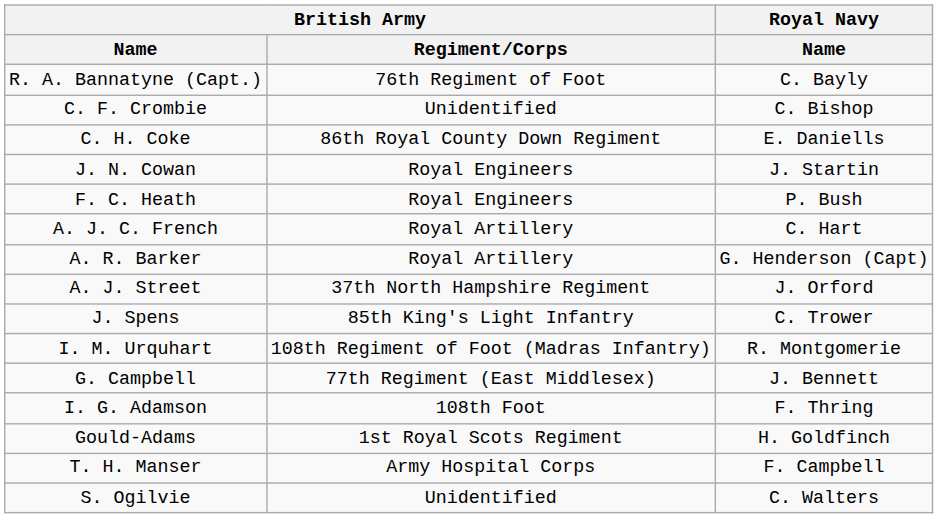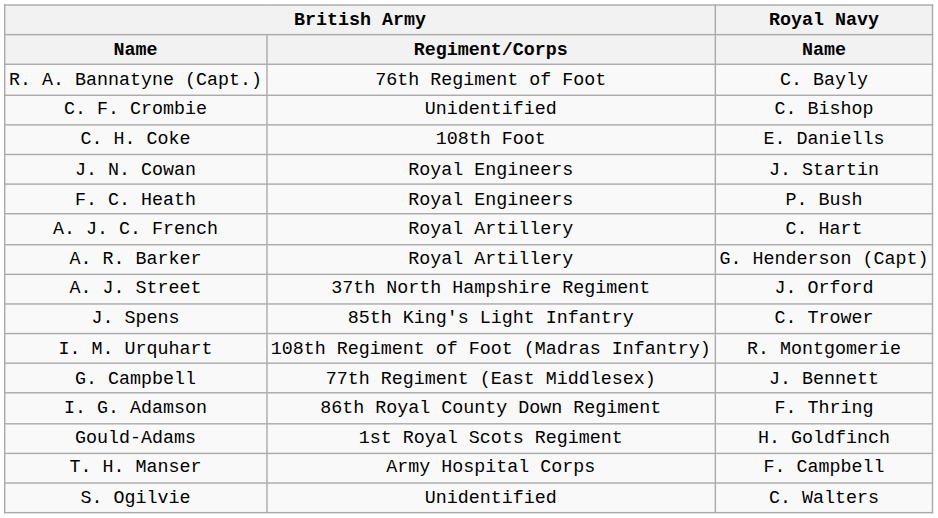(491, 139) 86th Royal County Down Regiment -> (491, 139) 108th Foot
(491, 408) 108th Foot -> (491, 408) 86th Royal County Down Regiment
